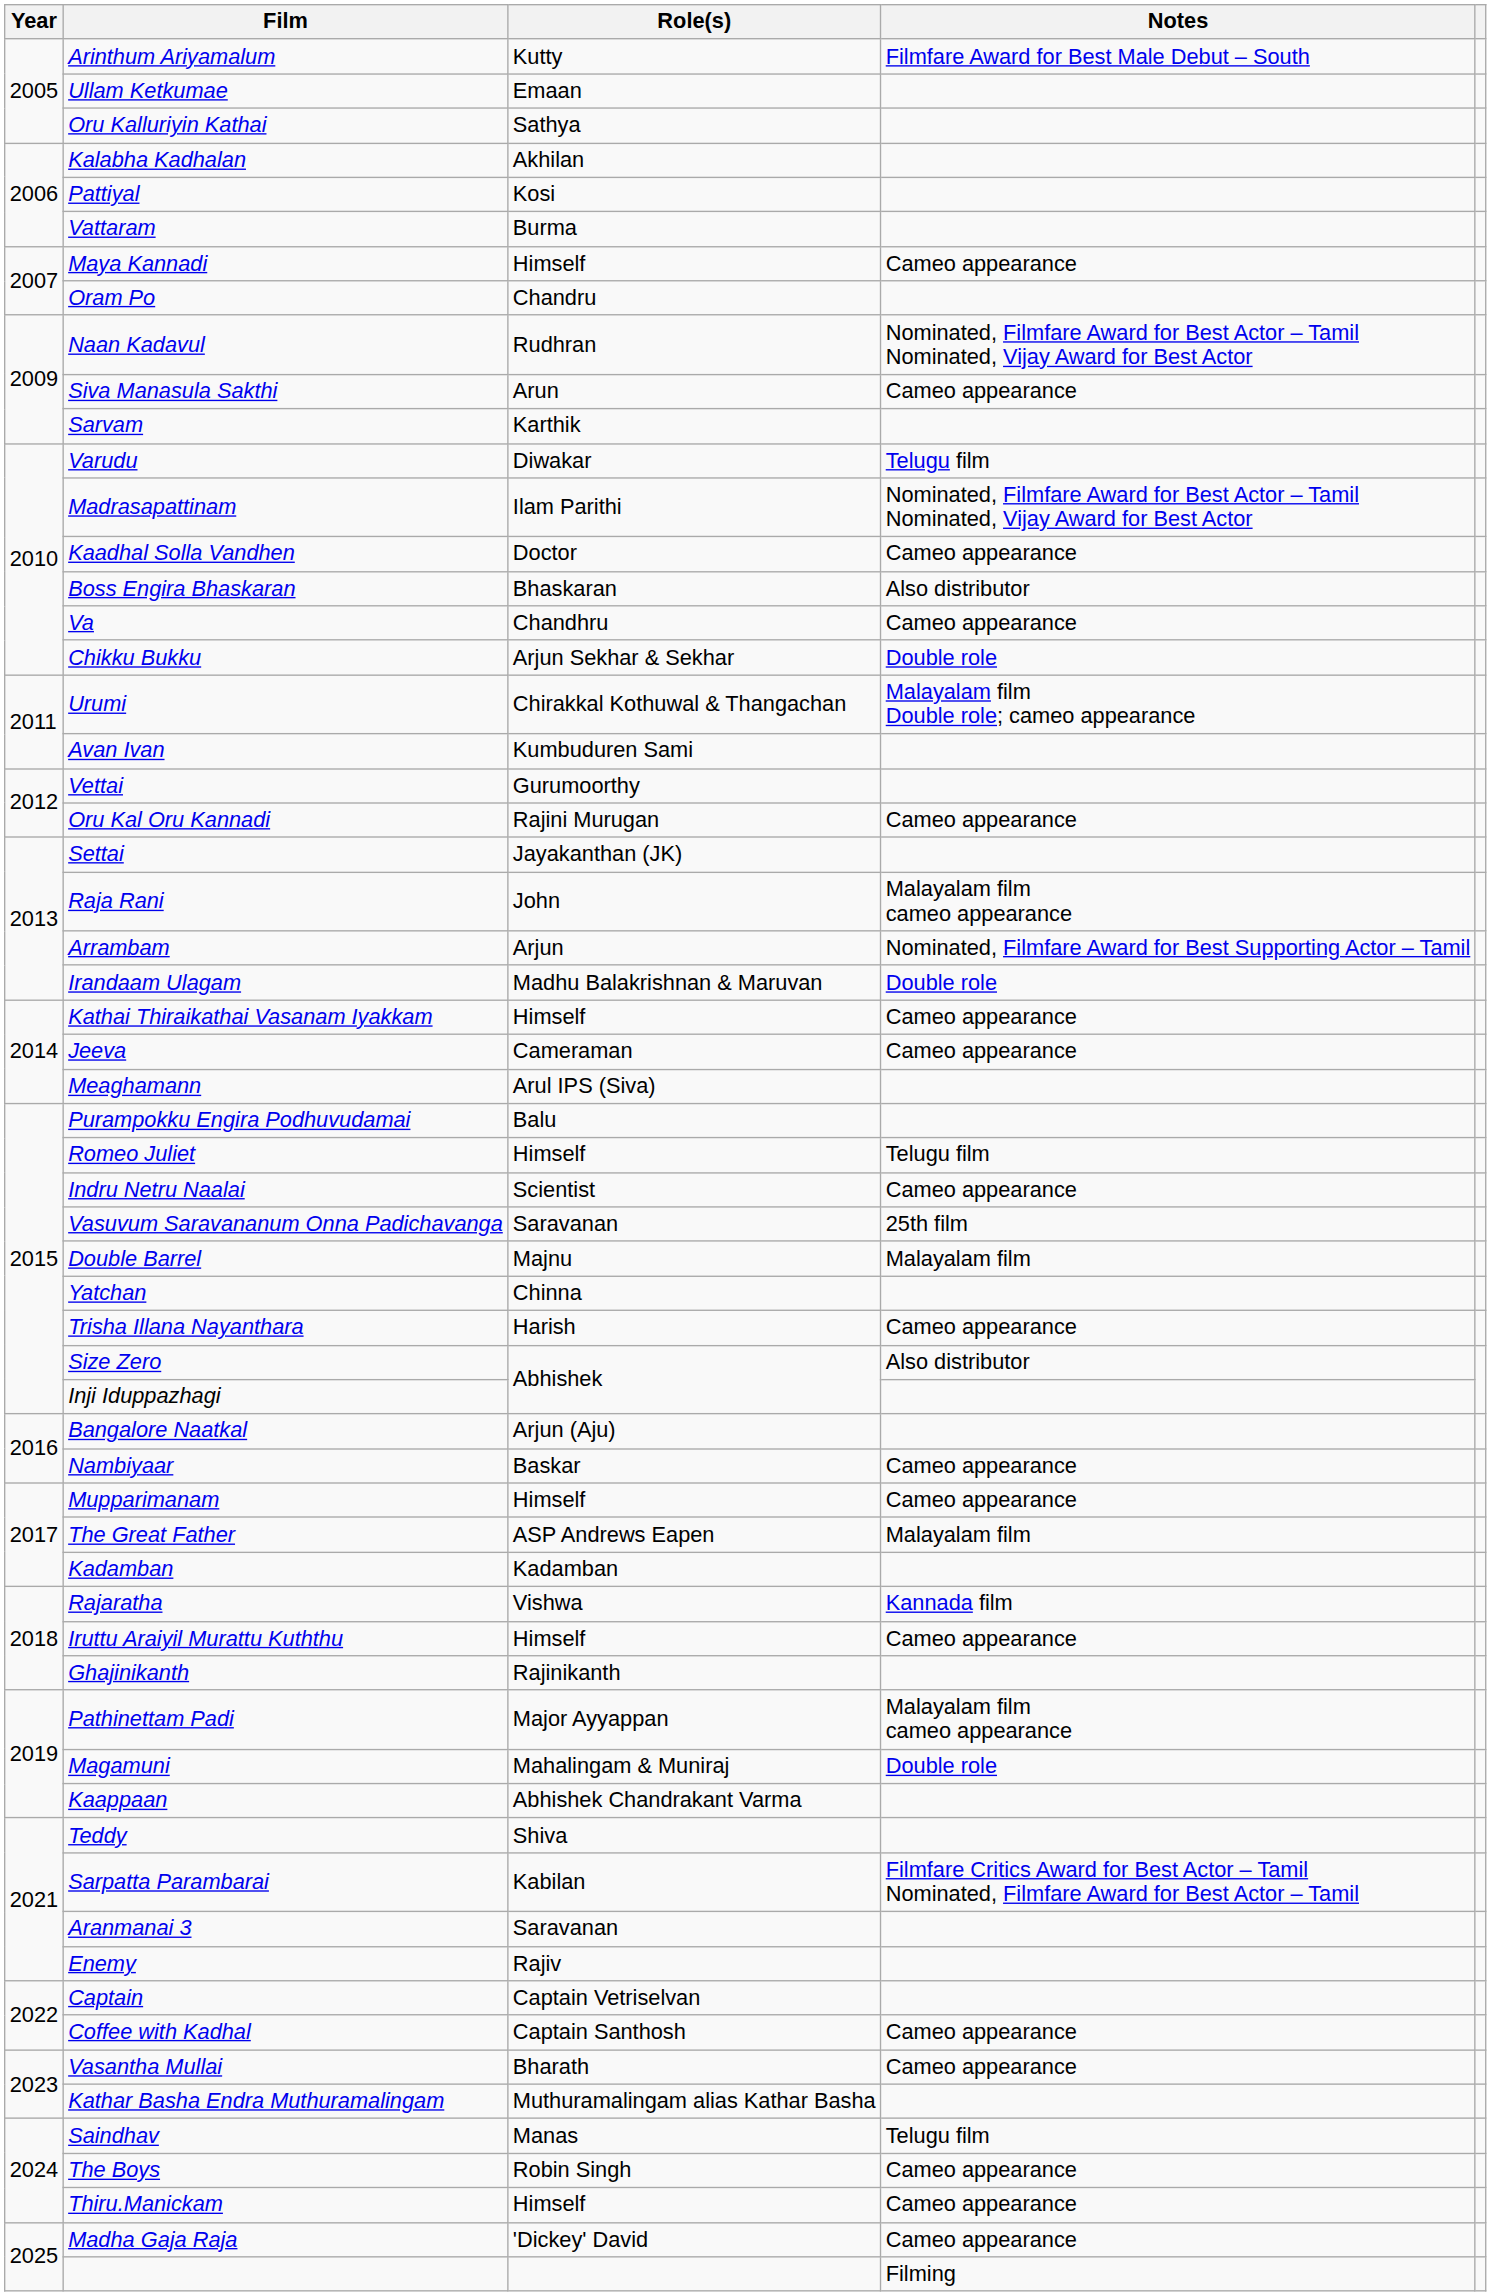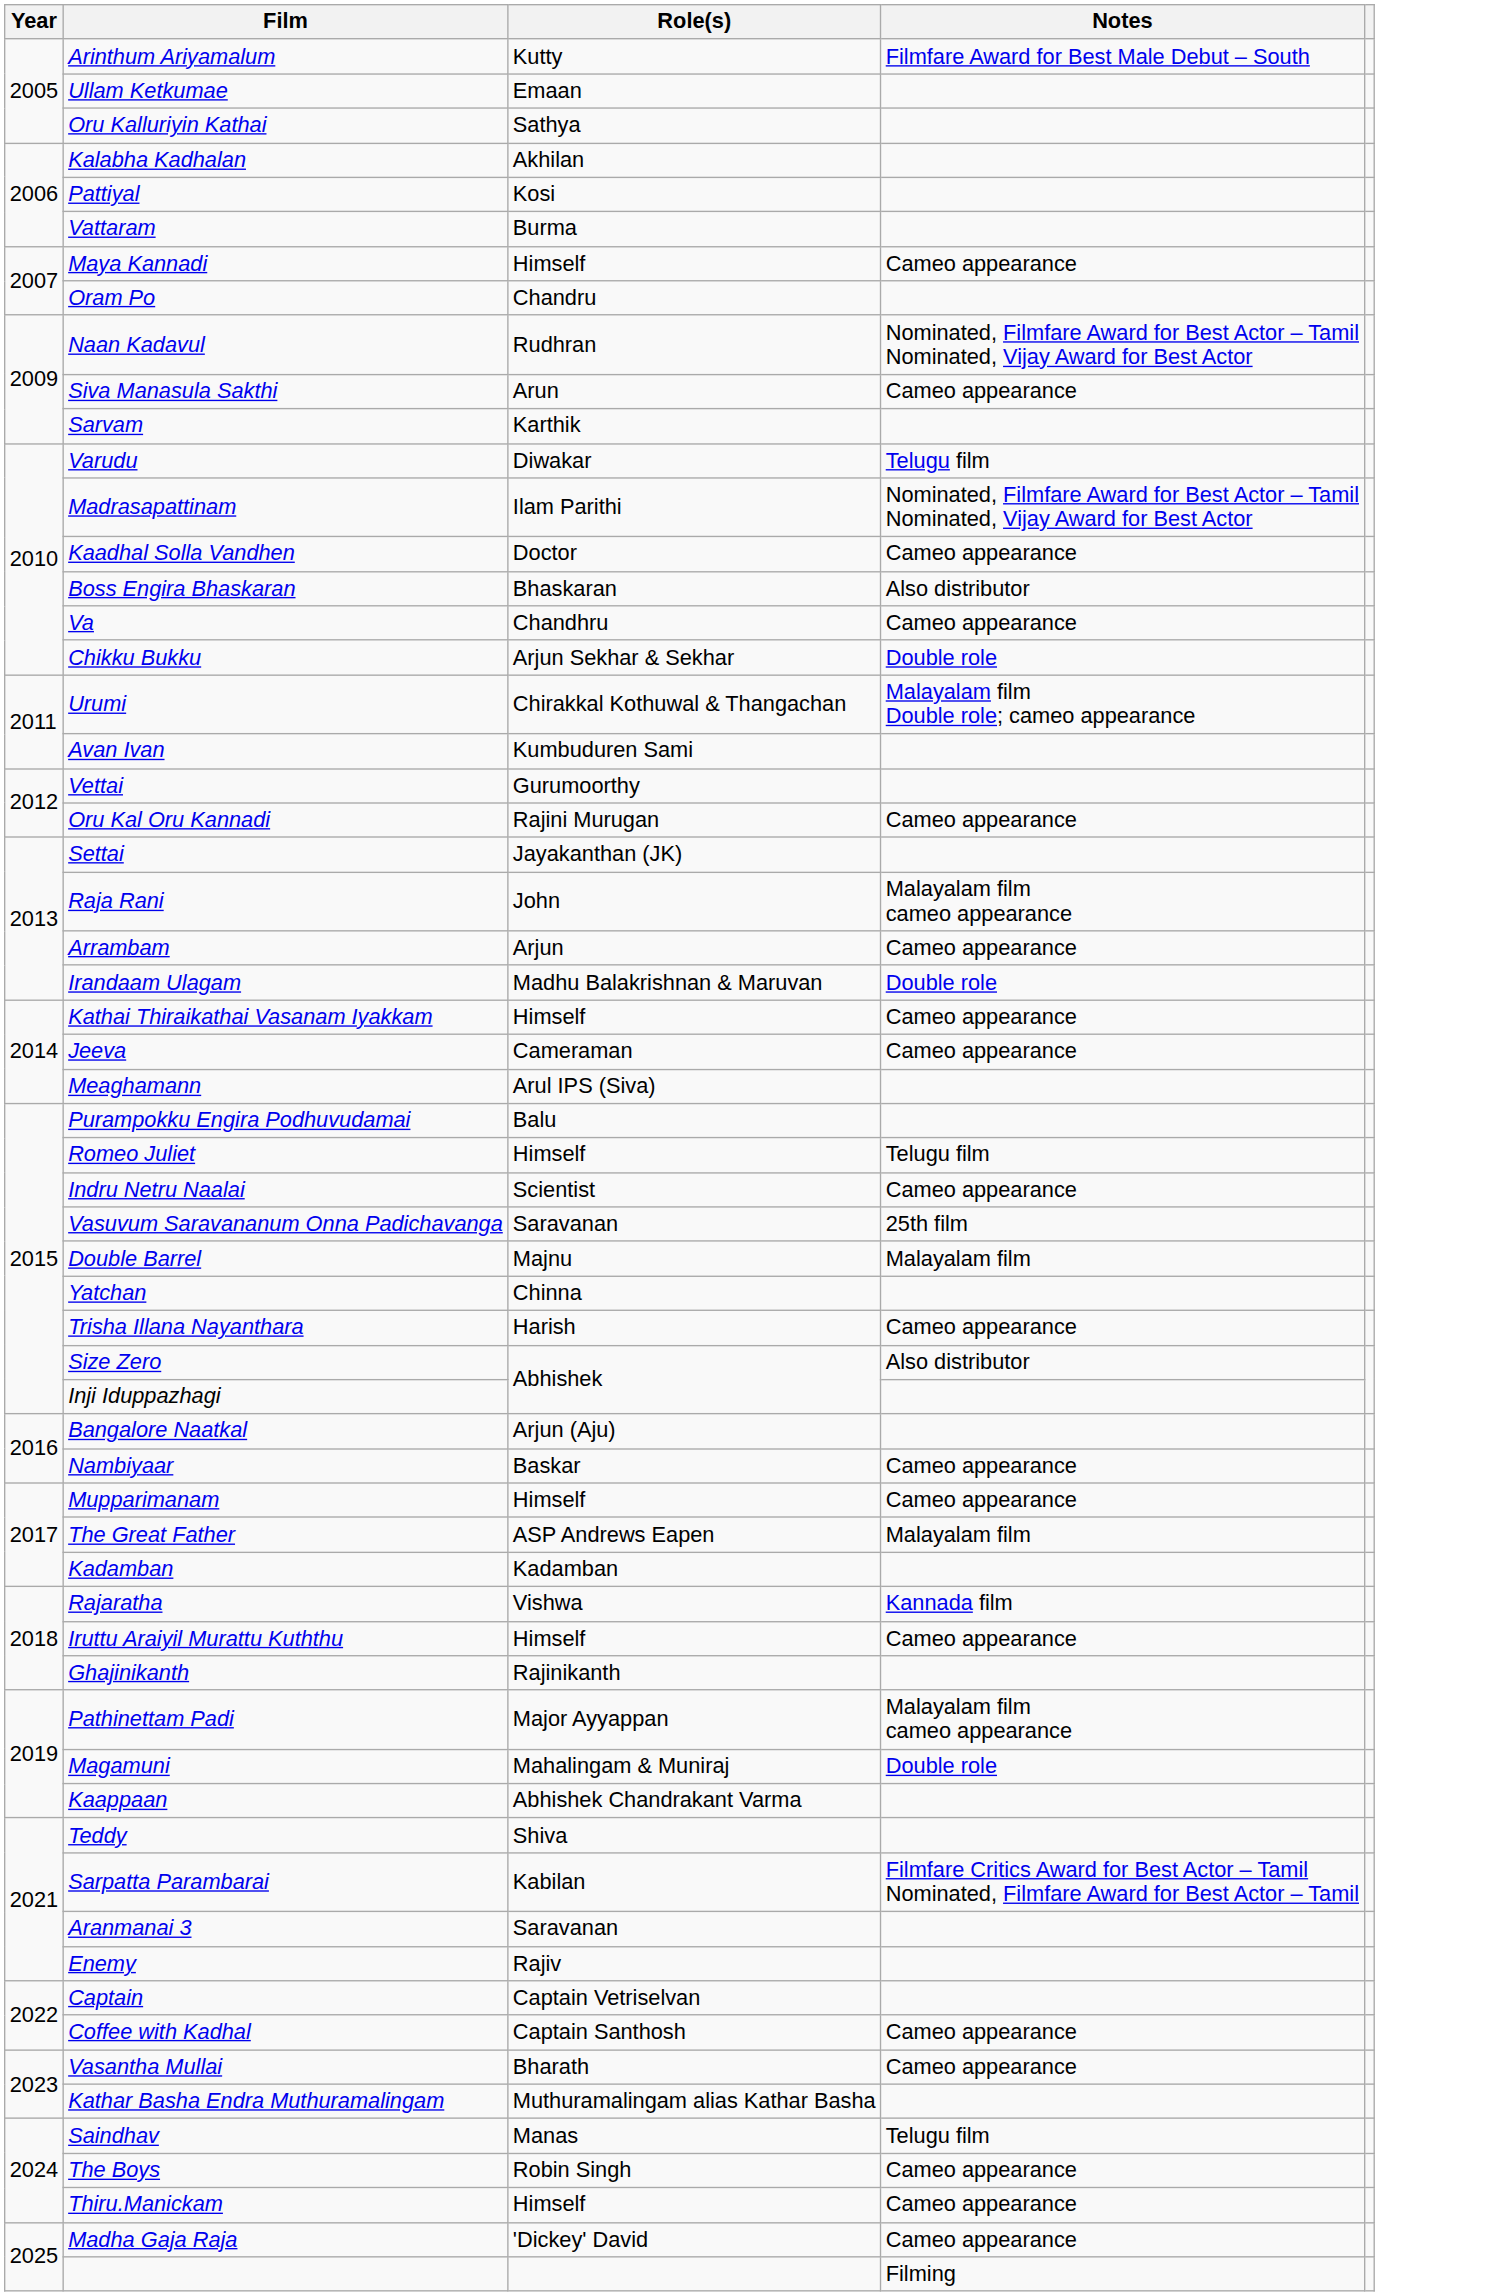(1178, 947) Nominated, Filmfare Award for Best Supporting Actor – Tamil -> (981, 947) Cameo appearance
